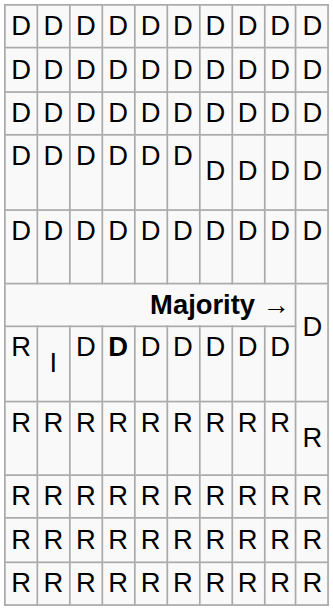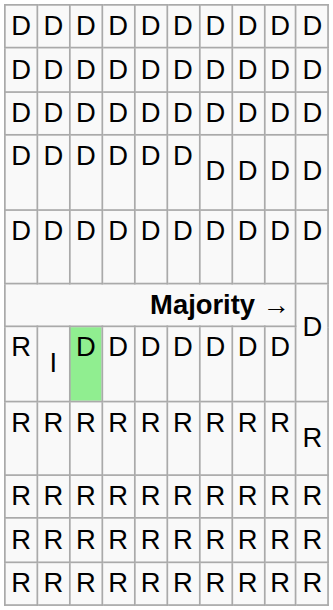(86, 348) no background -> (86, 348) lightgreen background
(118, 348) bold -> (118, 348) normal
